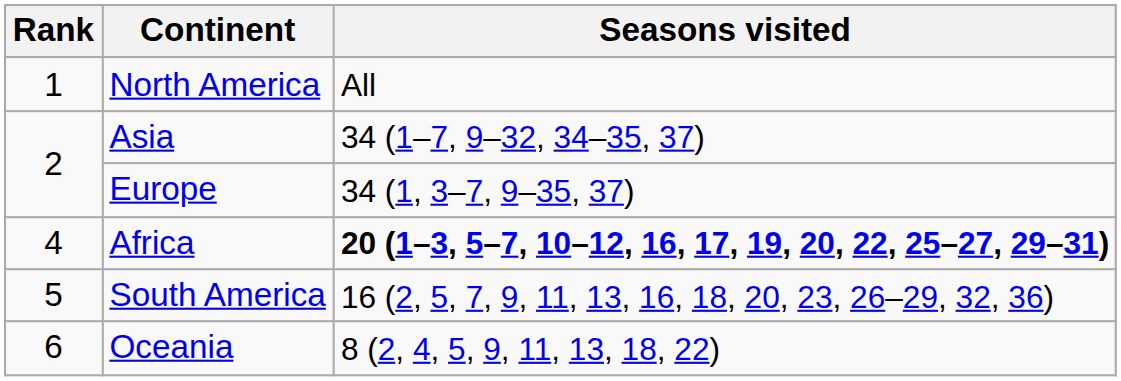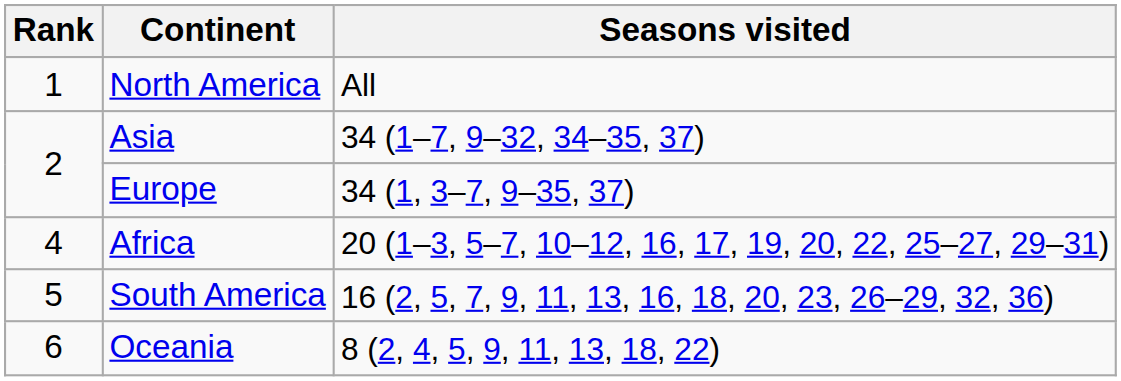(725, 243) bold -> (725, 243) normal
